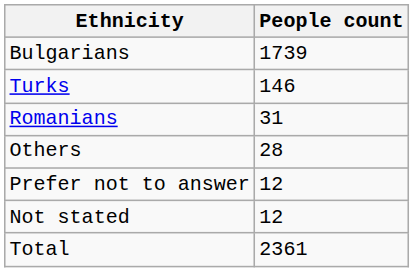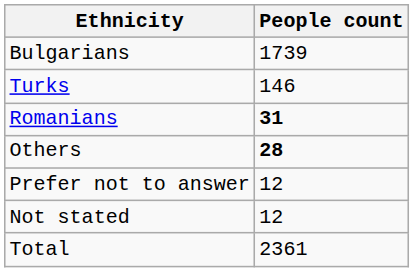(271, 119) normal -> (271, 119) bold
(271, 152) normal -> (271, 152) bold
